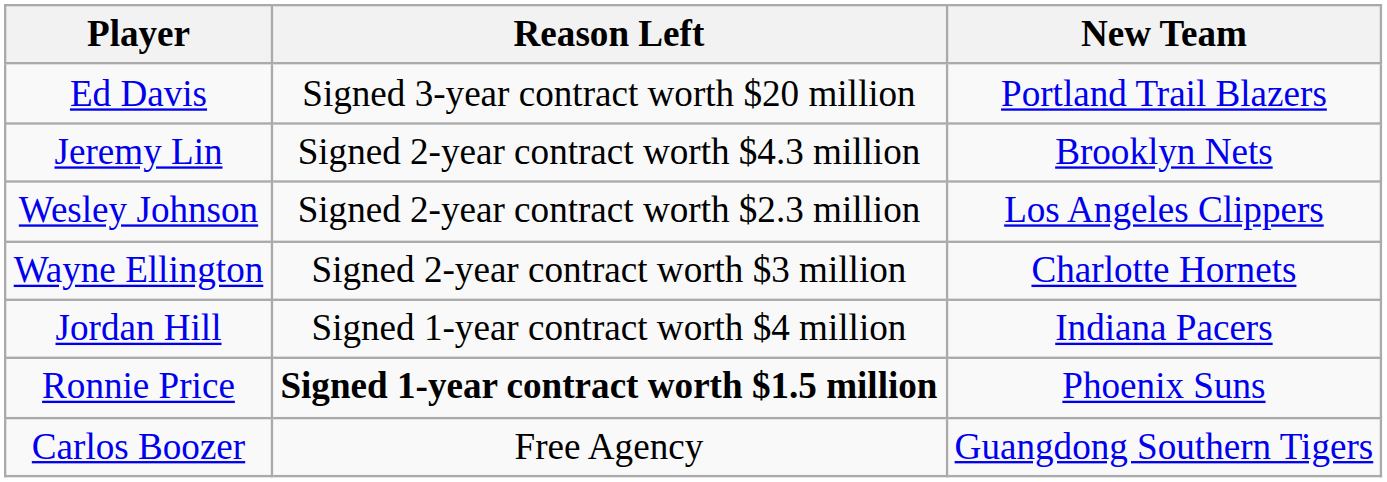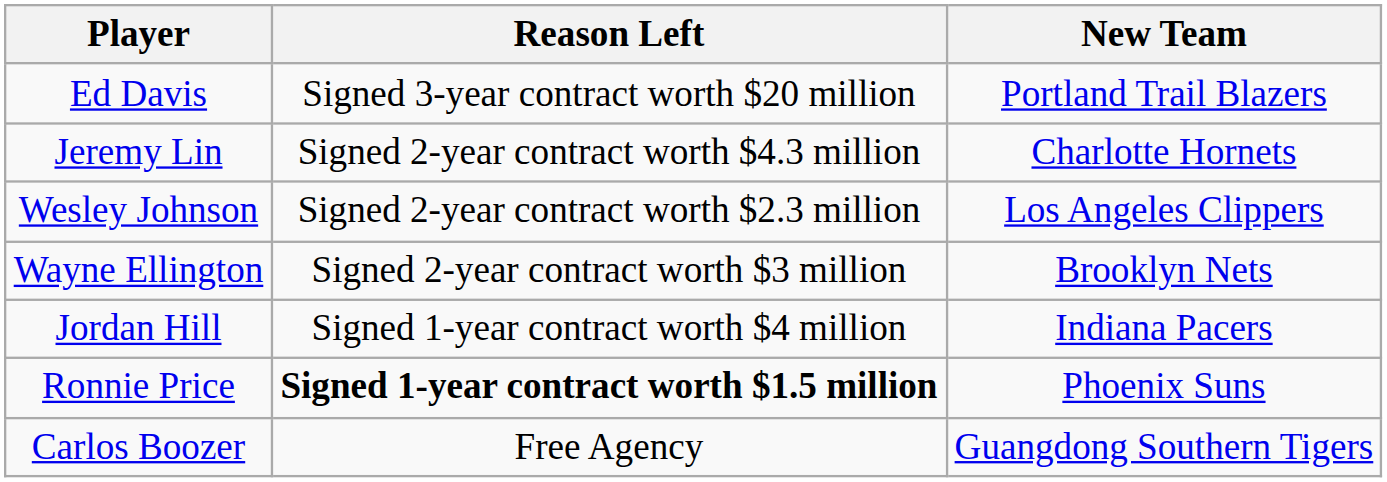(1164, 151) Brooklyn Nets -> (1164, 151) Charlotte Hornets
(1164, 269) Charlotte Hornets -> (1164, 269) Brooklyn Nets
